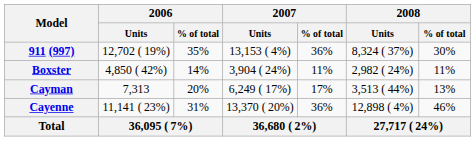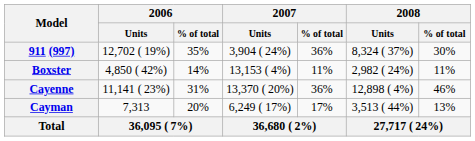(260, 51) 13,153 ( 4%) -> (260, 51) 3,904 ( 24%)
(260, 70) 3,904 ( 24%) -> (260, 70) 13,153 ( 4%)
rows swapped: (51, 88) <-> (51, 107)
